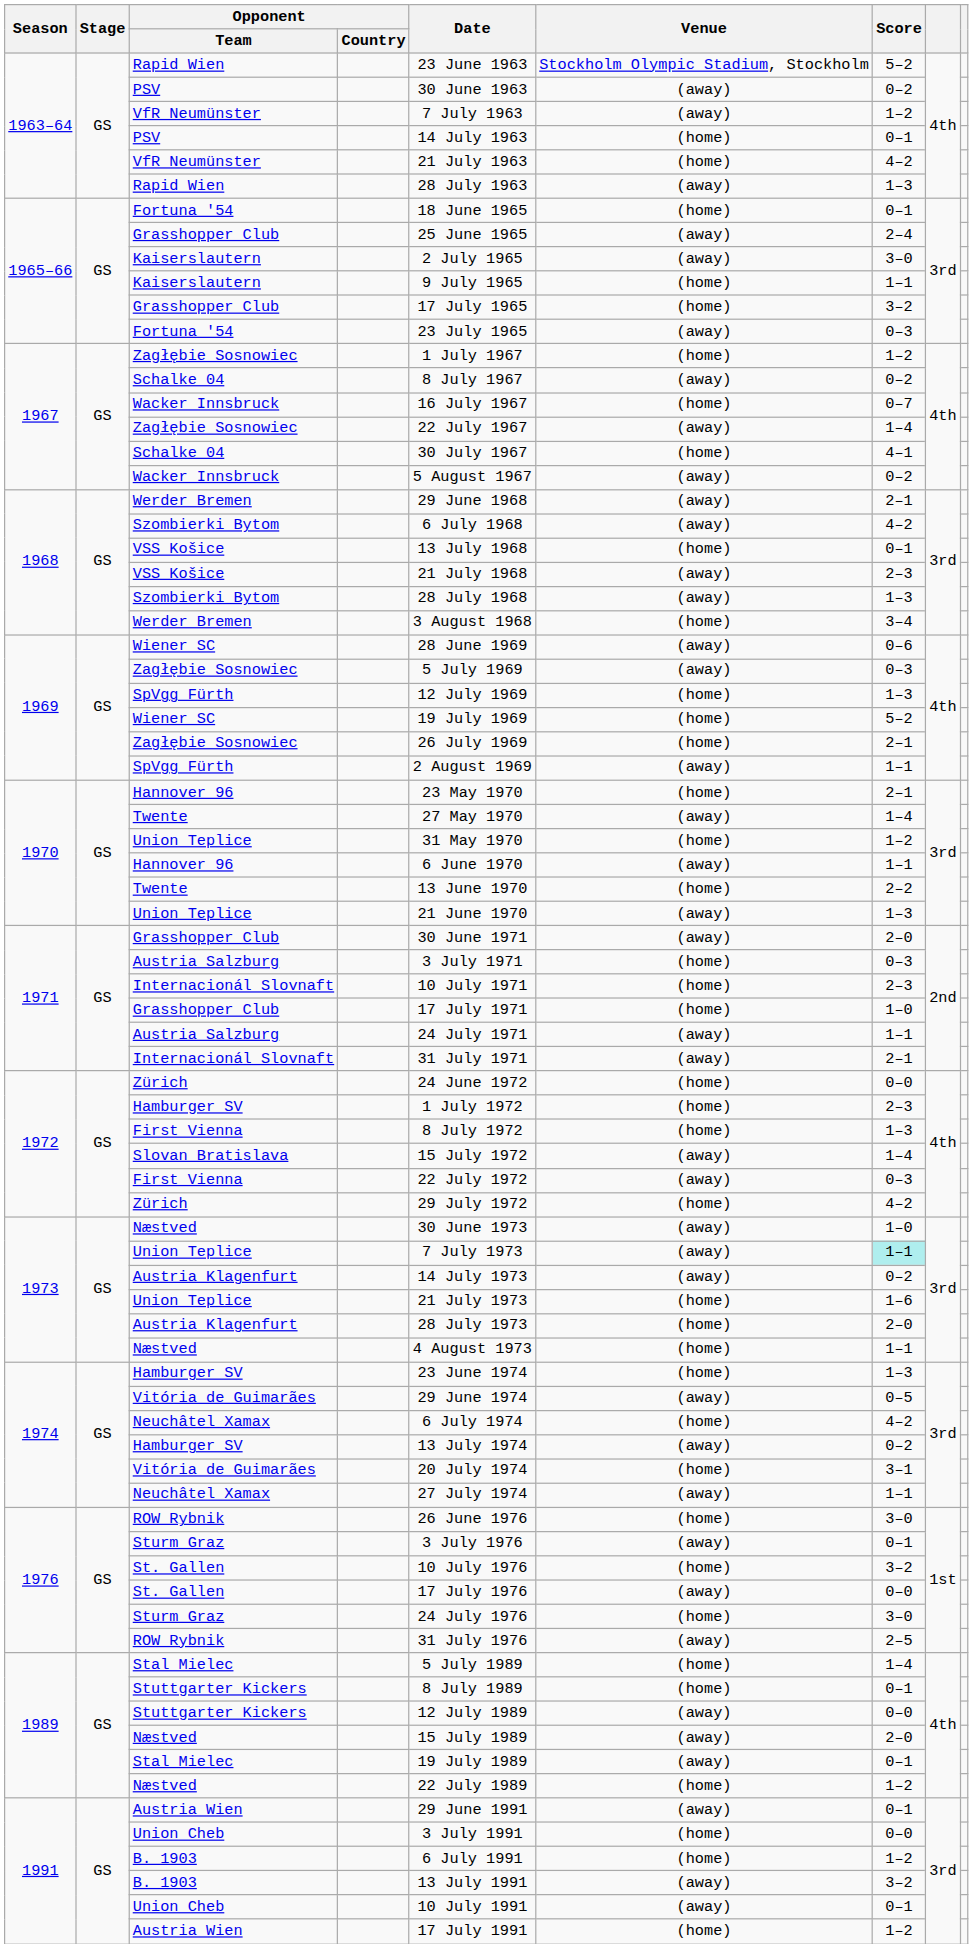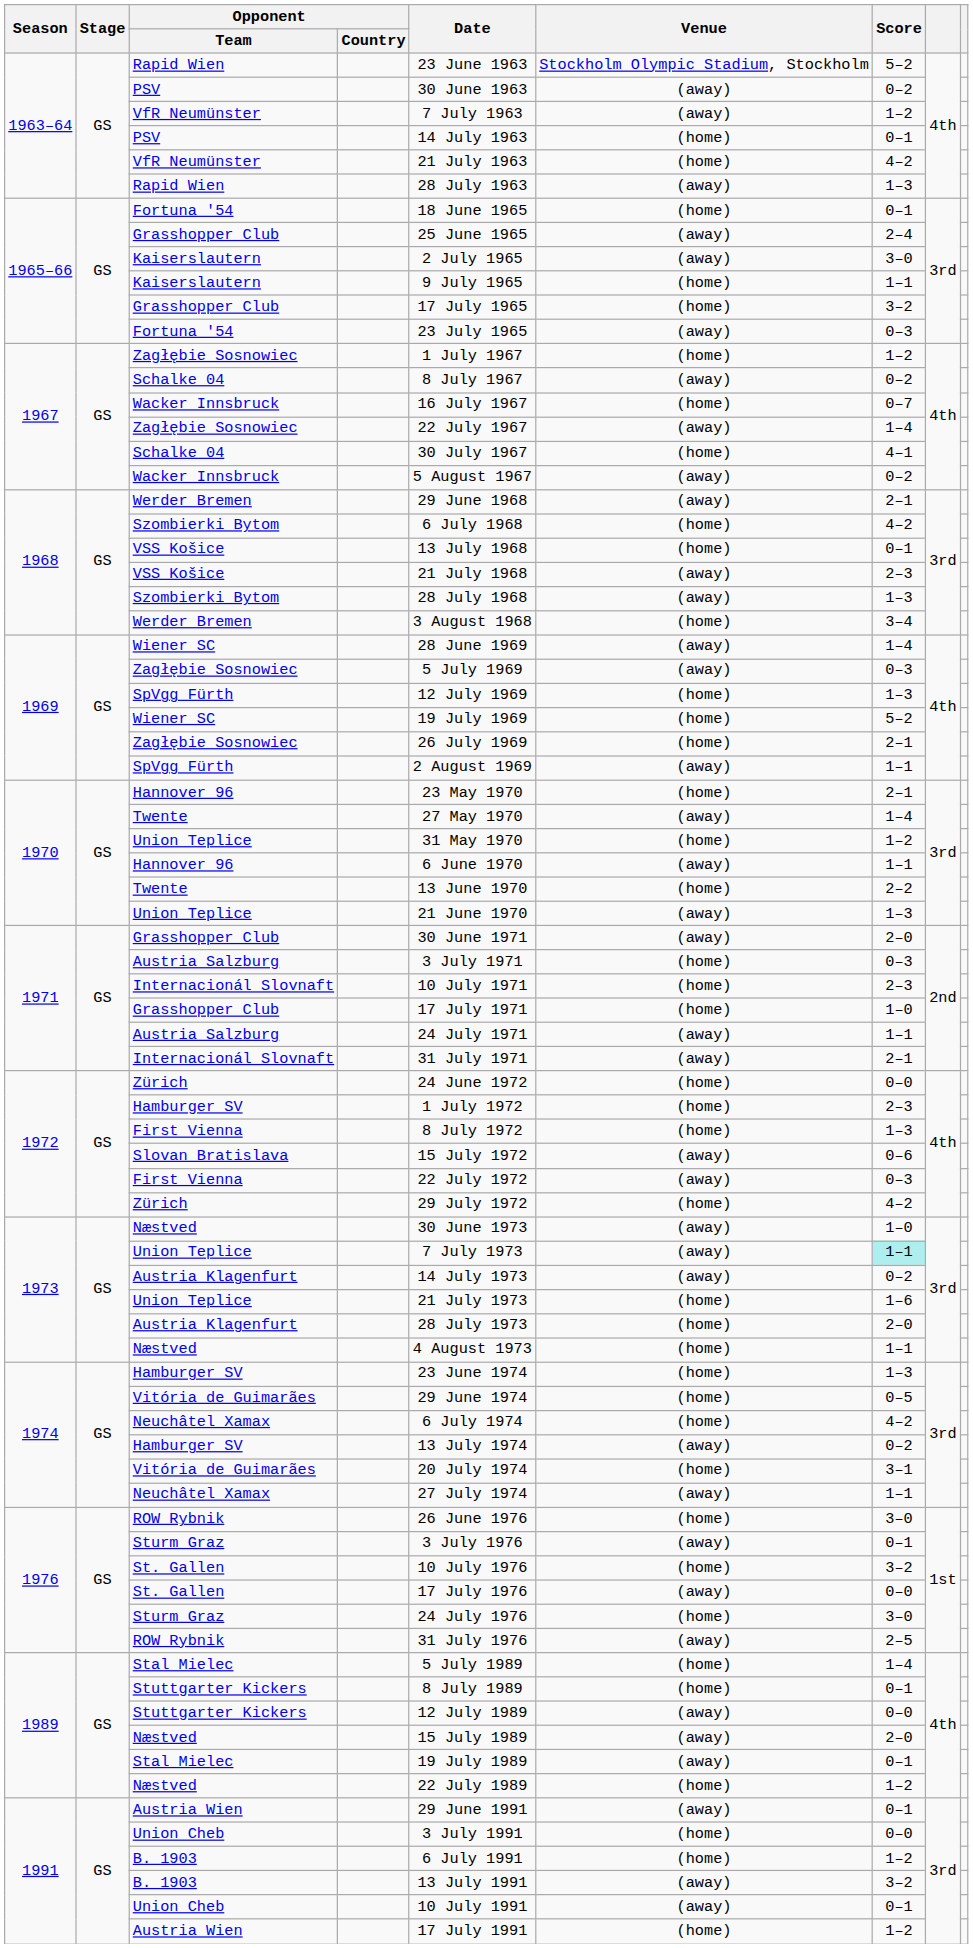(704, 525) (away) -> (704, 525) (home)
(899, 647) 0–6 -> (899, 647) 1–4
(899, 1156) 1–4 -> (899, 1156) 0–6
(704, 1398) (away) -> (704, 1398) (home)
